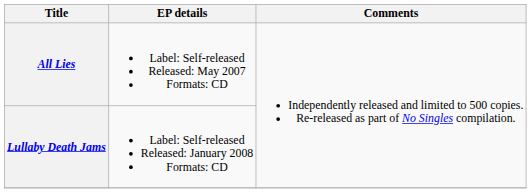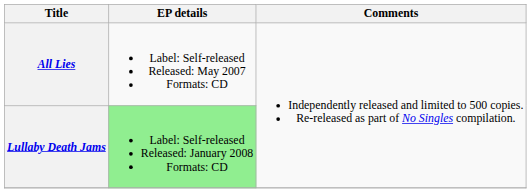(182, 153) no background -> (182, 153) lightgreen background
